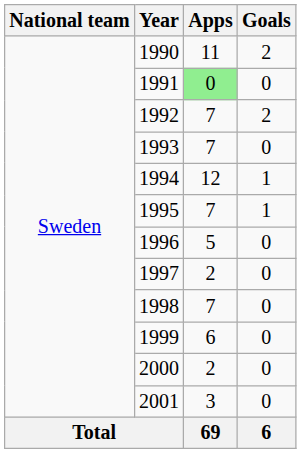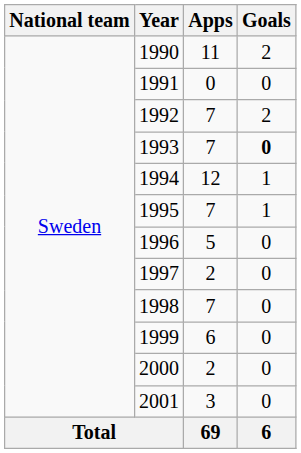(210, 83) lightgreen background -> (210, 83) no background
(266, 147) normal -> (266, 147) bold
